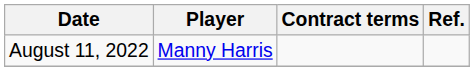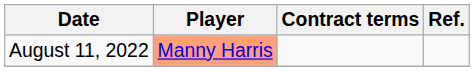(215, 50) no background -> (215, 50) lightsalmon background
